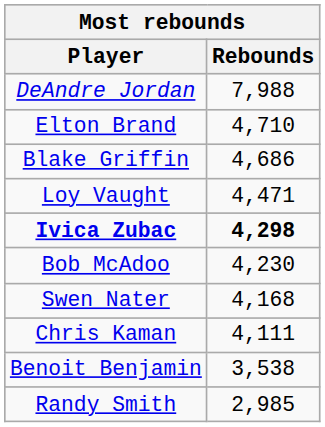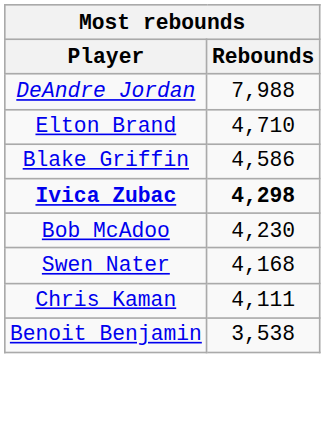(263, 161) 4,686 -> (263, 161) 4,586
- row: (106, 196)
- row: (106, 404)
